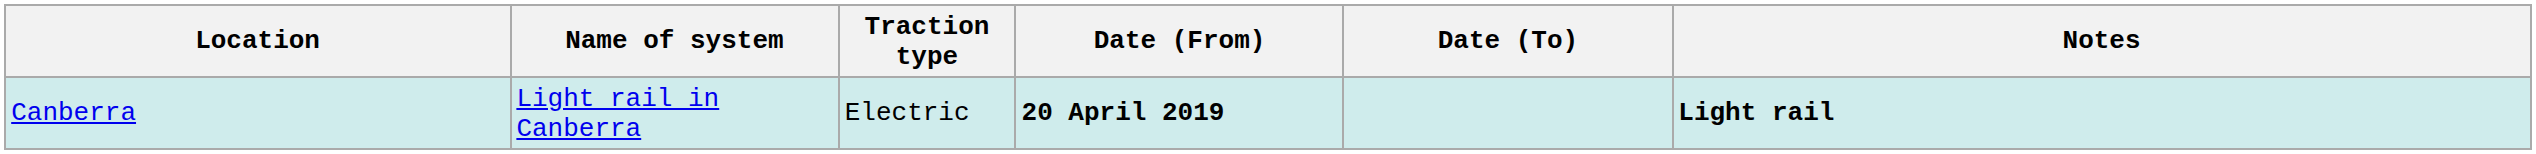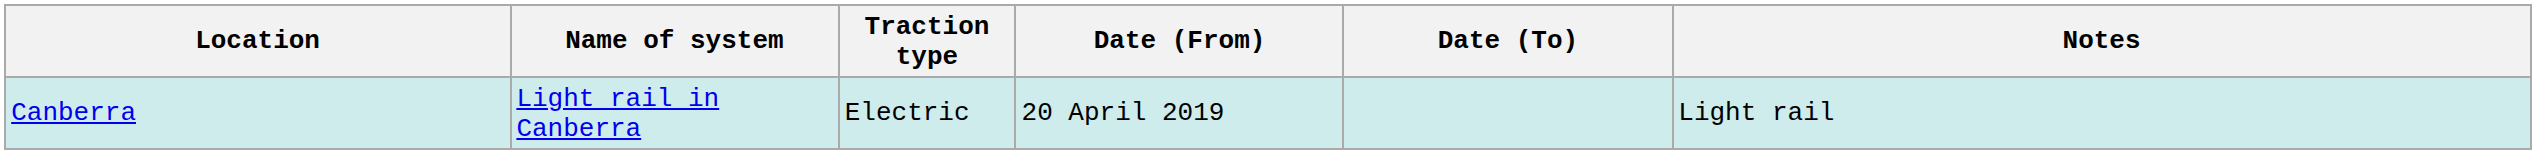(1123, 114) bold -> (1123, 114) normal
(1756, 114) bold -> (1756, 114) normal
